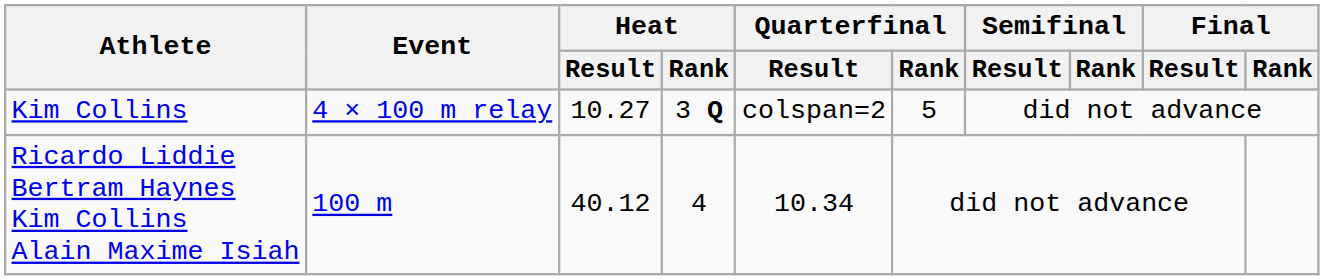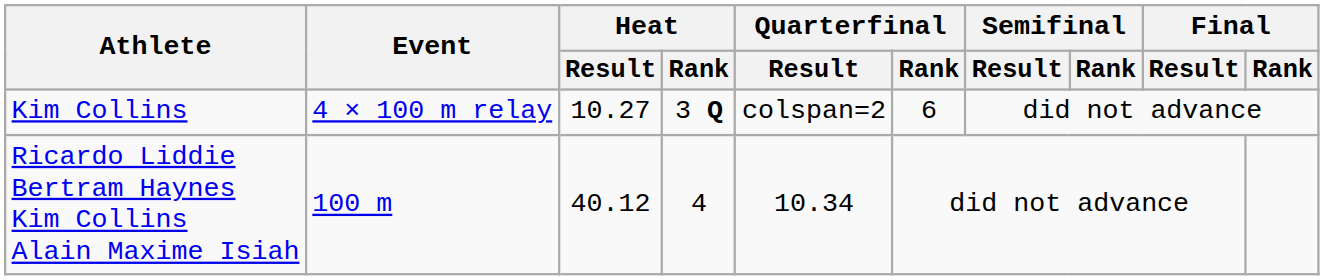(929, 112) 5 -> (929, 112) 6
